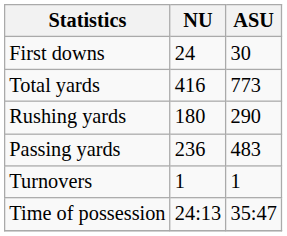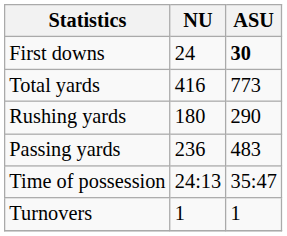(241, 52) normal -> (241, 52) bold
rows swapped: (51, 181) <-> (87, 213)
